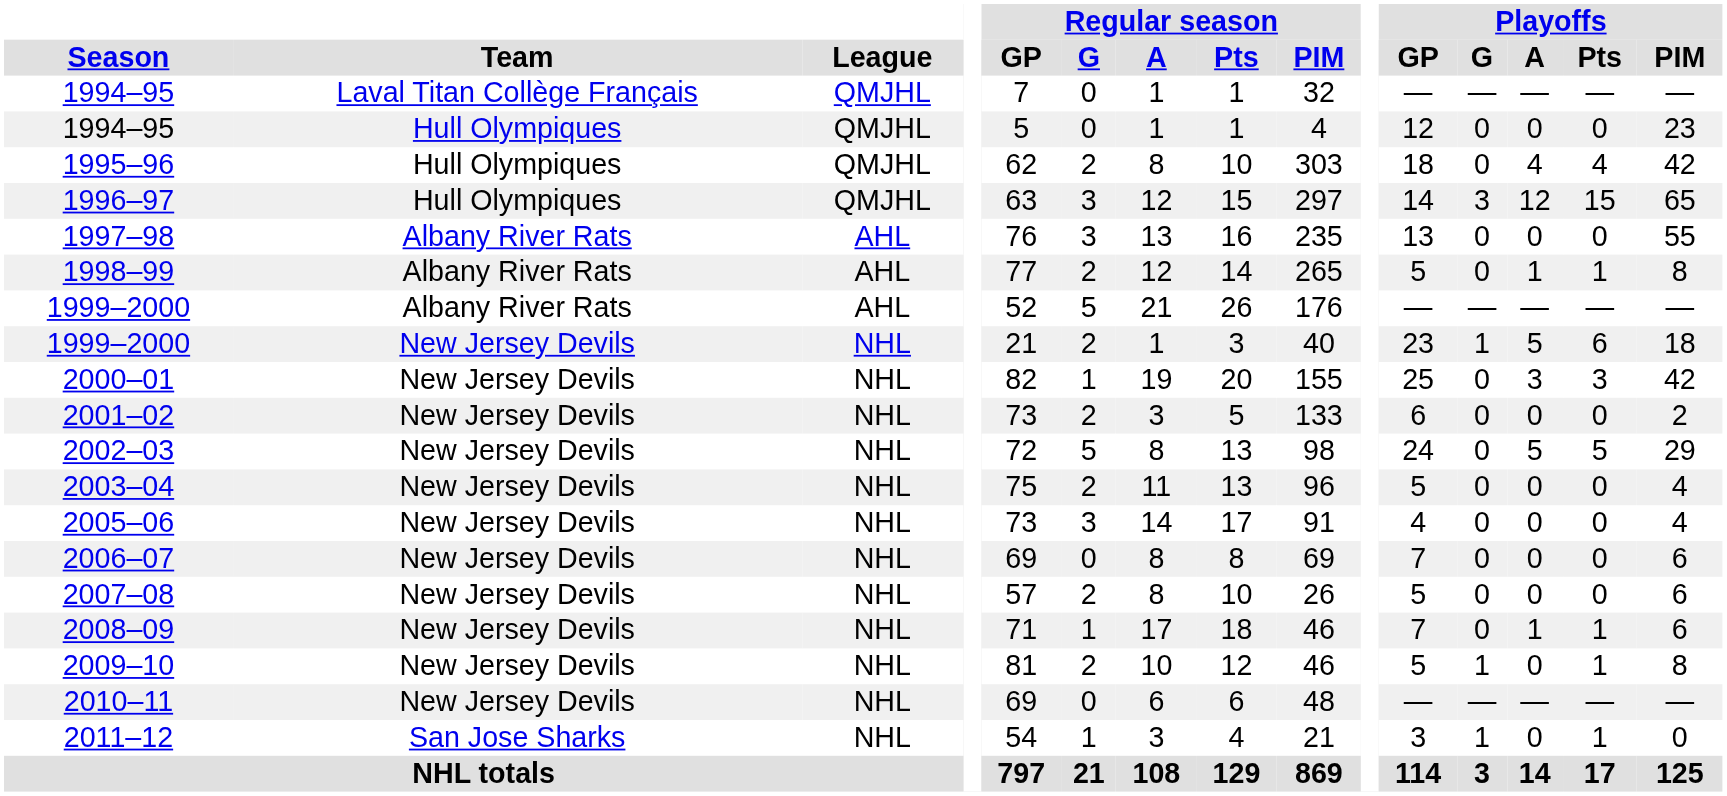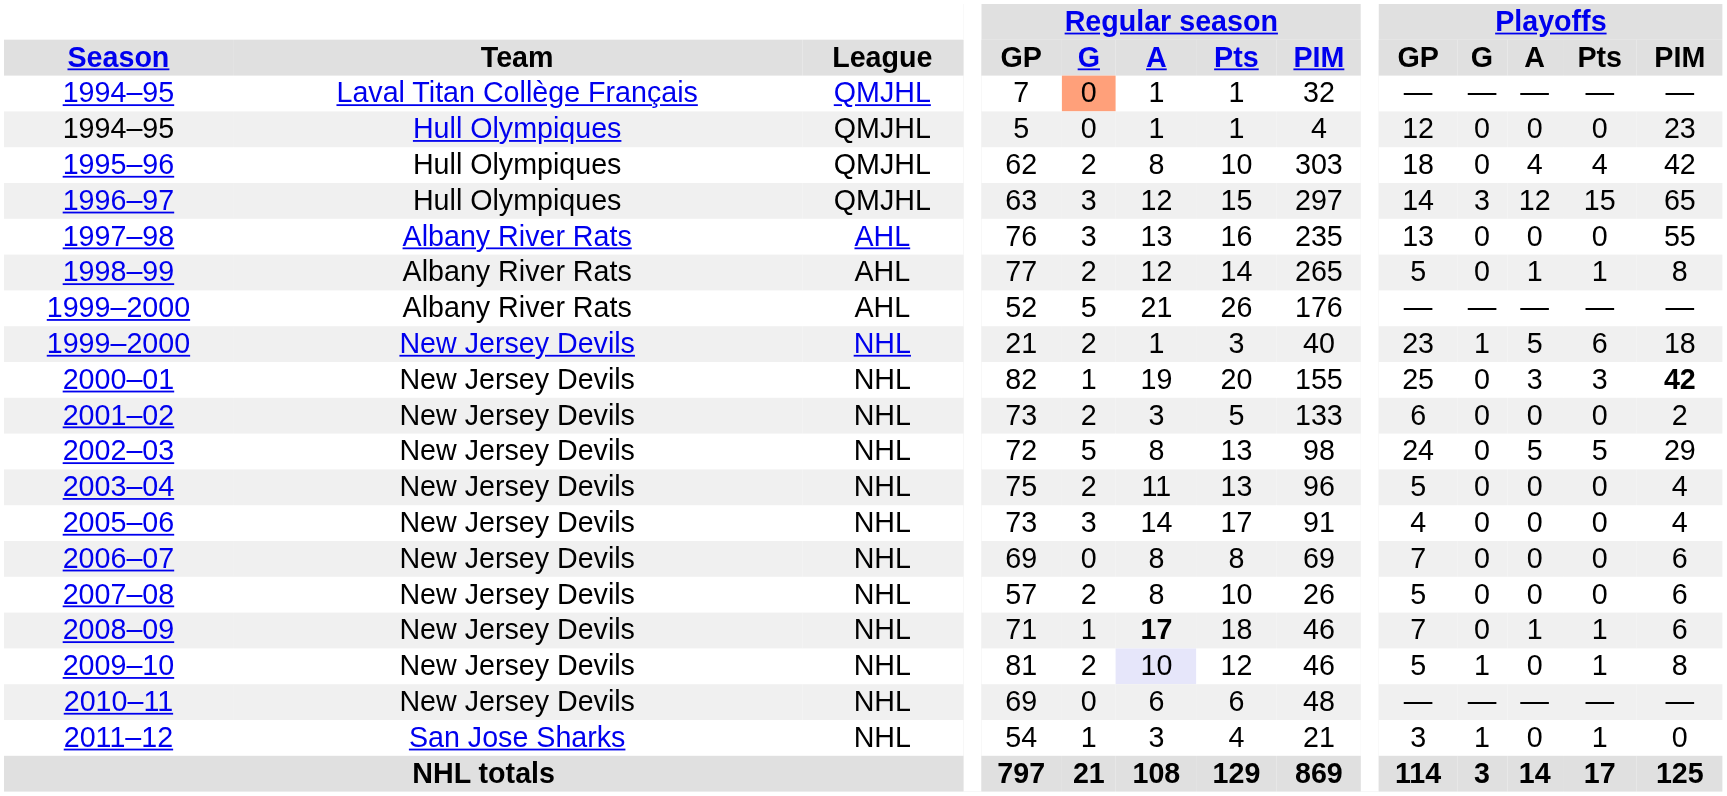(1089, 93) no background -> (1089, 93) lightsalmon background
(1680, 379) normal -> (1680, 379) bold
(1156, 630) normal -> (1156, 630) bold
(1156, 665) no background -> (1156, 665) lavender background
